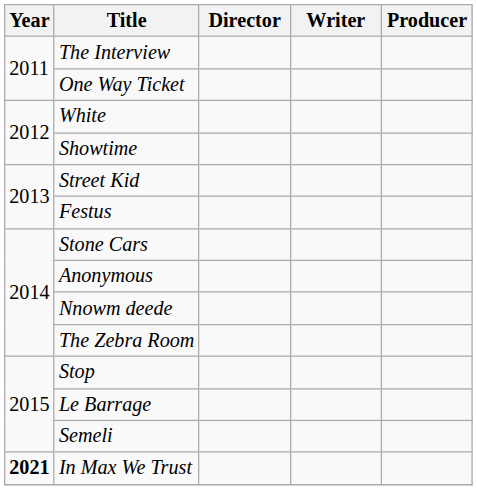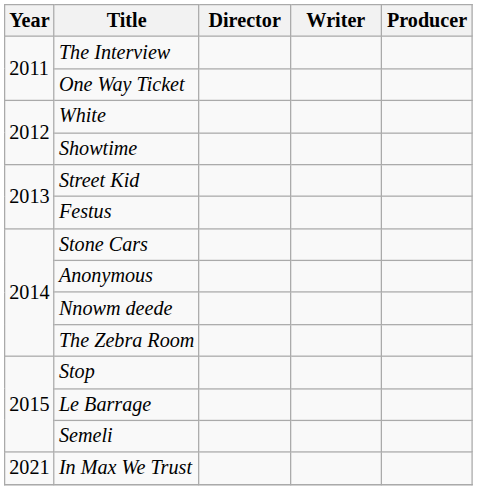(29, 468) bold -> (29, 468) normal
